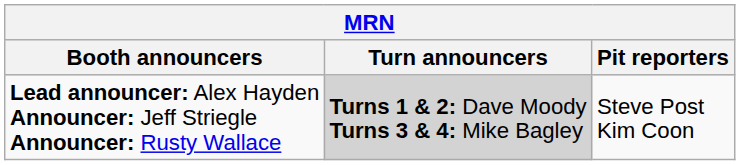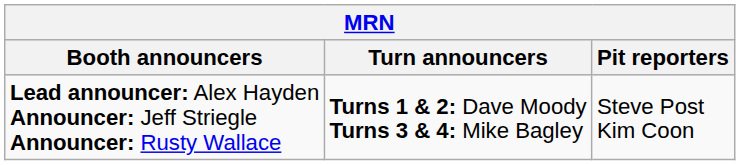(458, 118) lightgrey background -> (458, 118) no background
